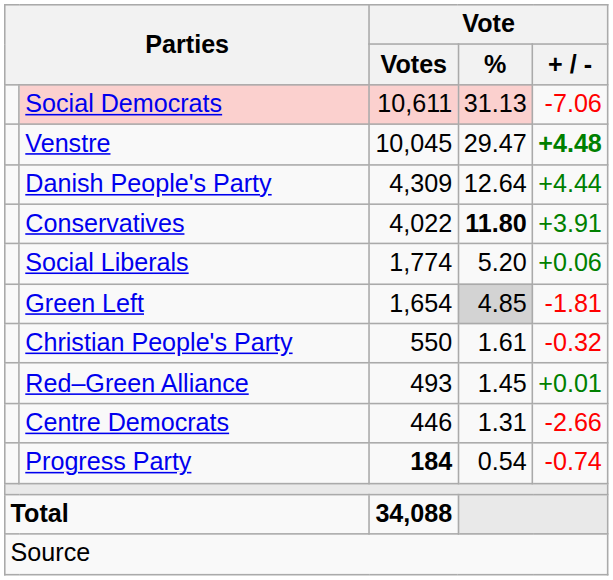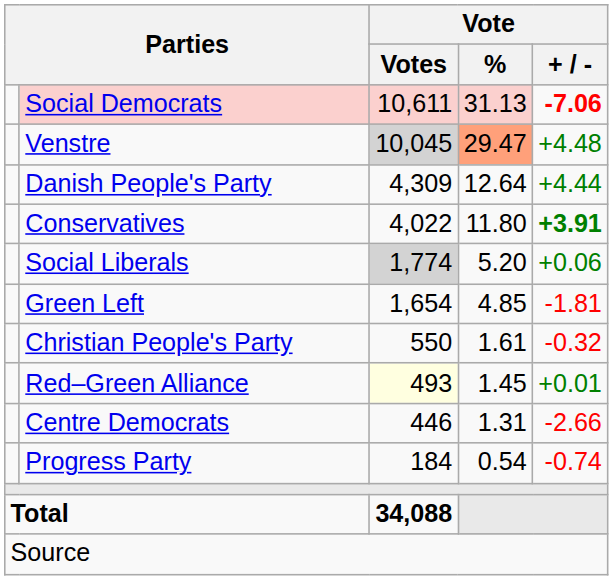(573, 104) normal -> (573, 104) bold
(414, 143) no background -> (414, 143) lightgrey background
(495, 143) no background -> (495, 143) lightsalmon background
(570, 143) bold -> (570, 143) normal
(496, 223) bold -> (496, 223) normal
(570, 223) normal -> (570, 223) bold
(421, 263) no background -> (421, 263) lightgrey background
(502, 303) lightgrey background -> (502, 303) no background
(431, 382) no background -> (431, 382) lightyellow background
(431, 462) bold -> (431, 462) normal
